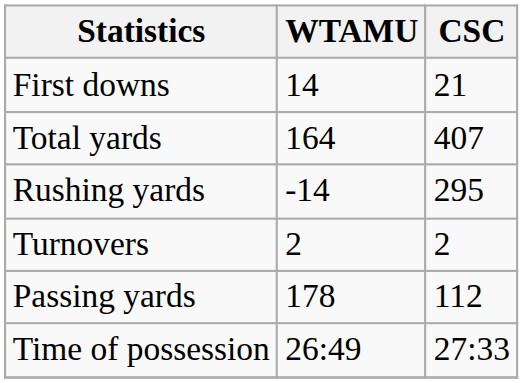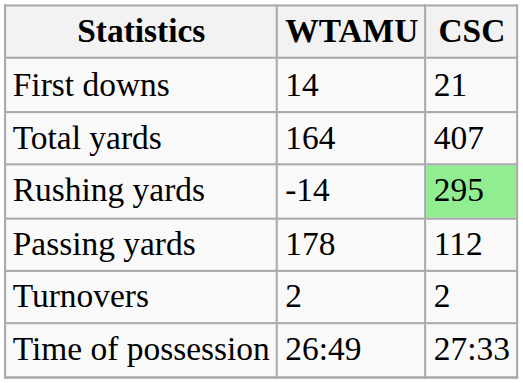(459, 190) no background -> (459, 190) lightgreen background
rows swapped: (104, 296) <-> (81, 243)
